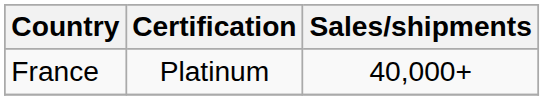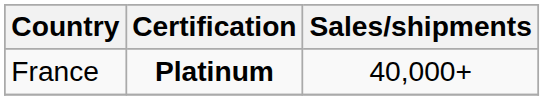(214, 71) normal -> (214, 71) bold
